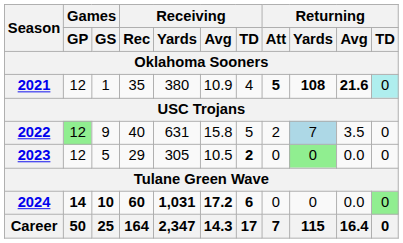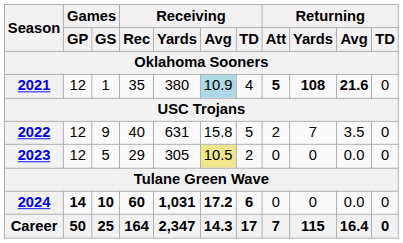(218, 86) no background -> (218, 86) lightblue background
(385, 86) paleturquoise background -> (385, 86) no background
(78, 132) lightgreen background -> (78, 132) no background
(313, 132) lightblue background -> (313, 132) no background
(218, 156) no background -> (218, 156) khaki background
(249, 156) bold -> (249, 156) normal
(313, 156) lightgreen background -> (313, 156) no background
(385, 202) lightgreen background -> (385, 202) no background
